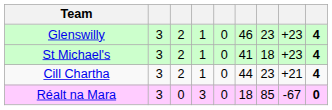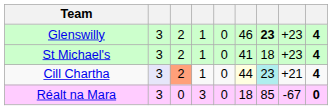(267, 34) normal -> (267, 34) bold
(159, 74) no background -> (159, 74) lavender background
(181, 74) no background -> (181, 74) lightsalmon background
(246, 74) no background -> (246, 74) lightyellow background
(267, 74) no background -> (267, 74) paleturquoise background
